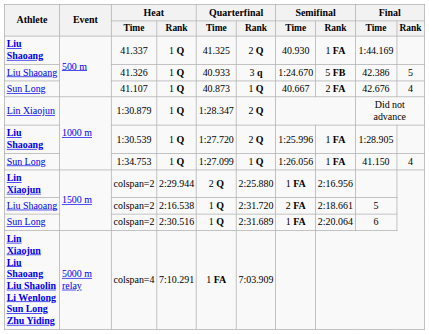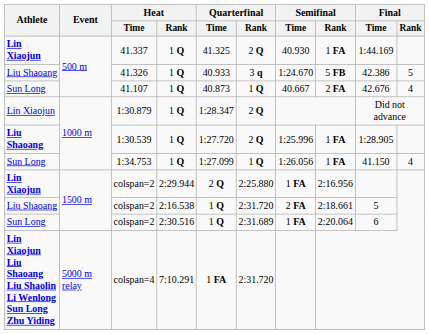(25, 50) Liu Shaoang -> (24, 50) Lin Xiaojun
(256, 280) 7:03.909 -> (256, 280) 2:31.720
